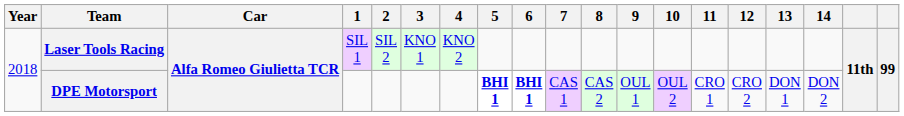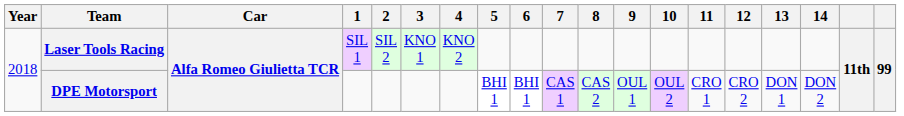(495, 90) bold -> (494, 90) normal
(529, 90) bold -> (526, 90) normal
